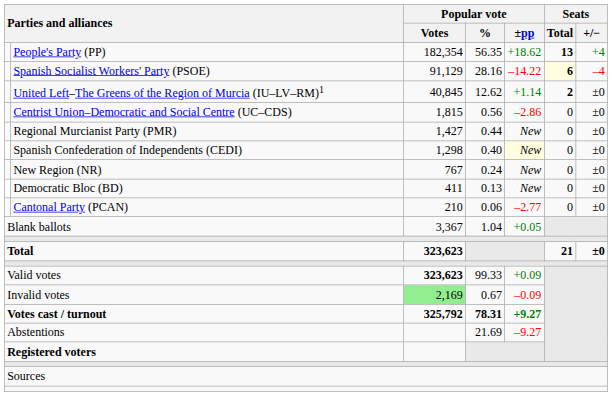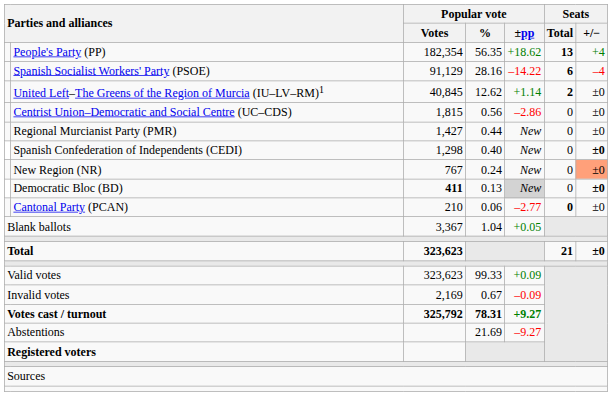(570, 71) lightyellow background -> (570, 71) no background
(531, 150) lightyellow background -> (531, 150) no background
(599, 150) normal -> (599, 150) bold
(599, 169) no background -> (599, 169) lightsalmon background
(454, 188) normal -> (454, 188) bold
(531, 188) no background -> (531, 188) lightgrey background
(599, 188) normal -> (599, 188) bold
(570, 207) normal -> (570, 207) bold
(443, 275) bold -> (443, 275) normal
(449, 294) lightgreen background -> (449, 294) no background
